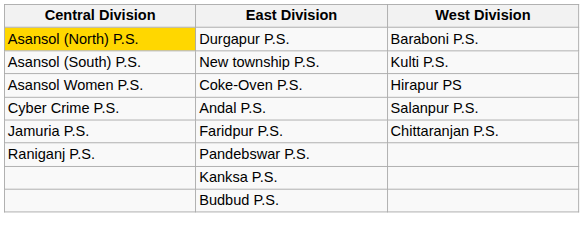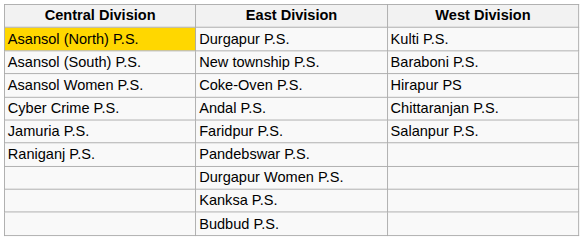(435, 39) Baraboni P.S. -> (420, 39) Kulti P.S.
(420, 62) Kulti P.S. -> (435, 62) Baraboni P.S.
(435, 108) Salanpur P.S. -> (445, 108) Chittaranjan P.S.
(445, 131) Chittaranjan P.S. -> (435, 131) Salanpur P.S.
+ row: (271, 177)
